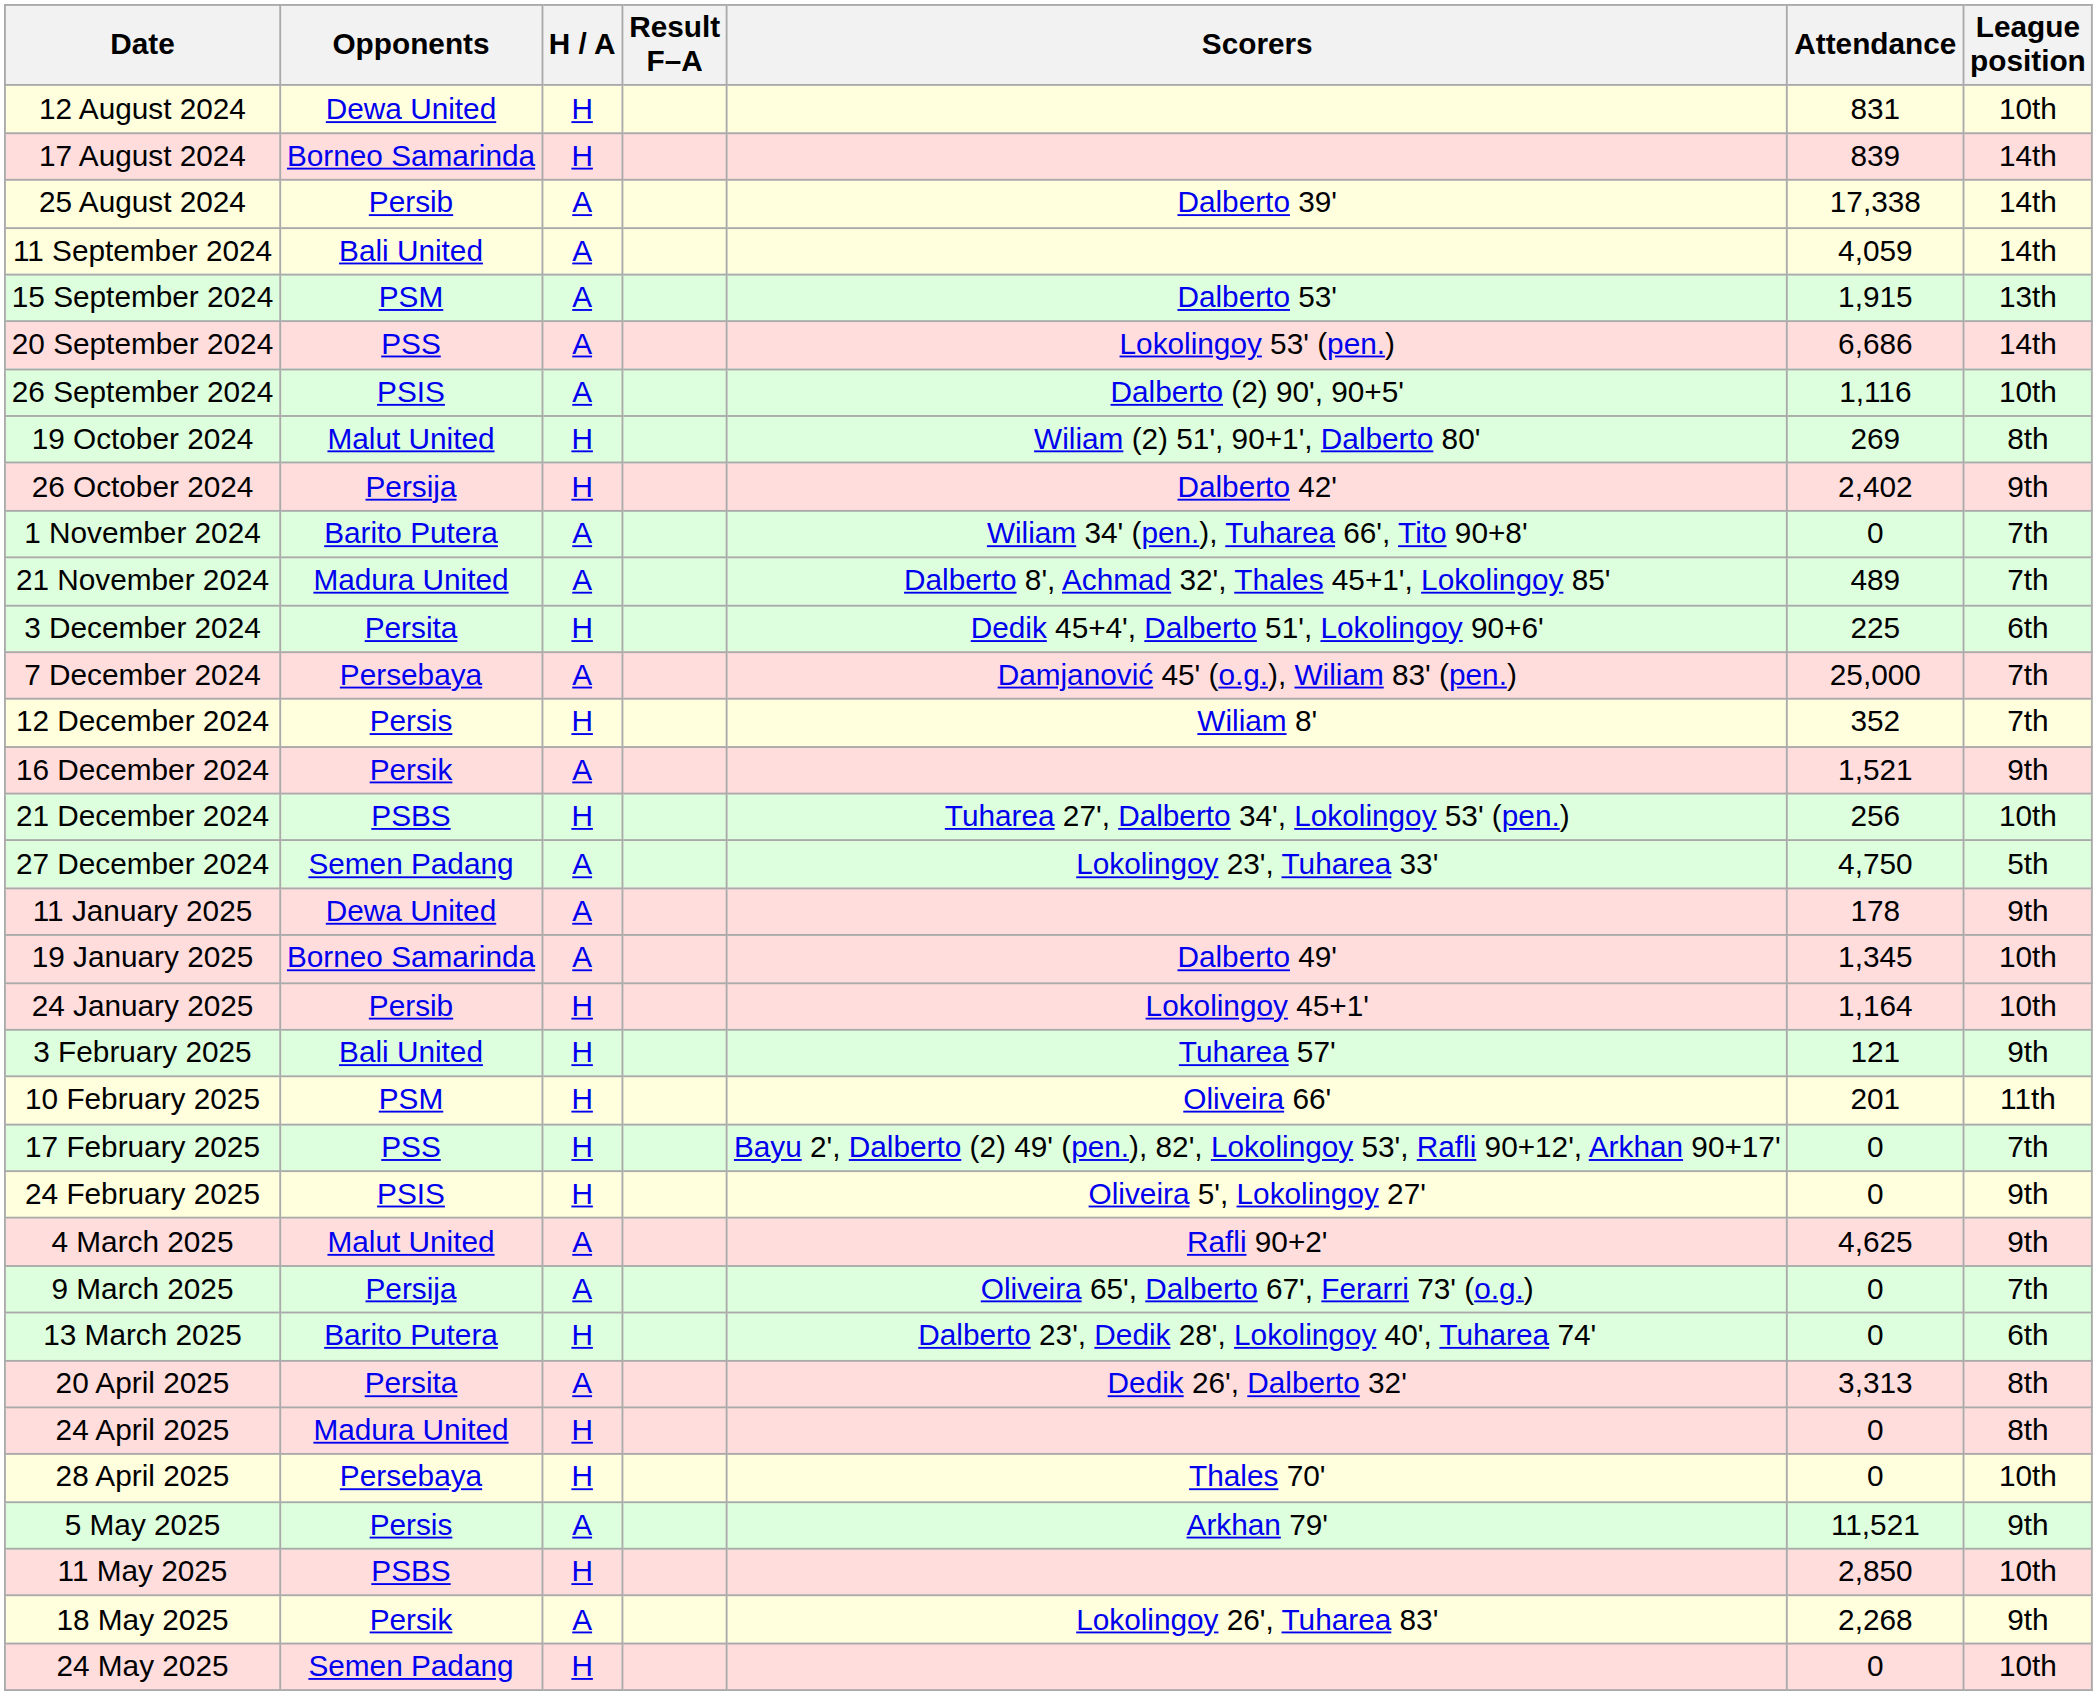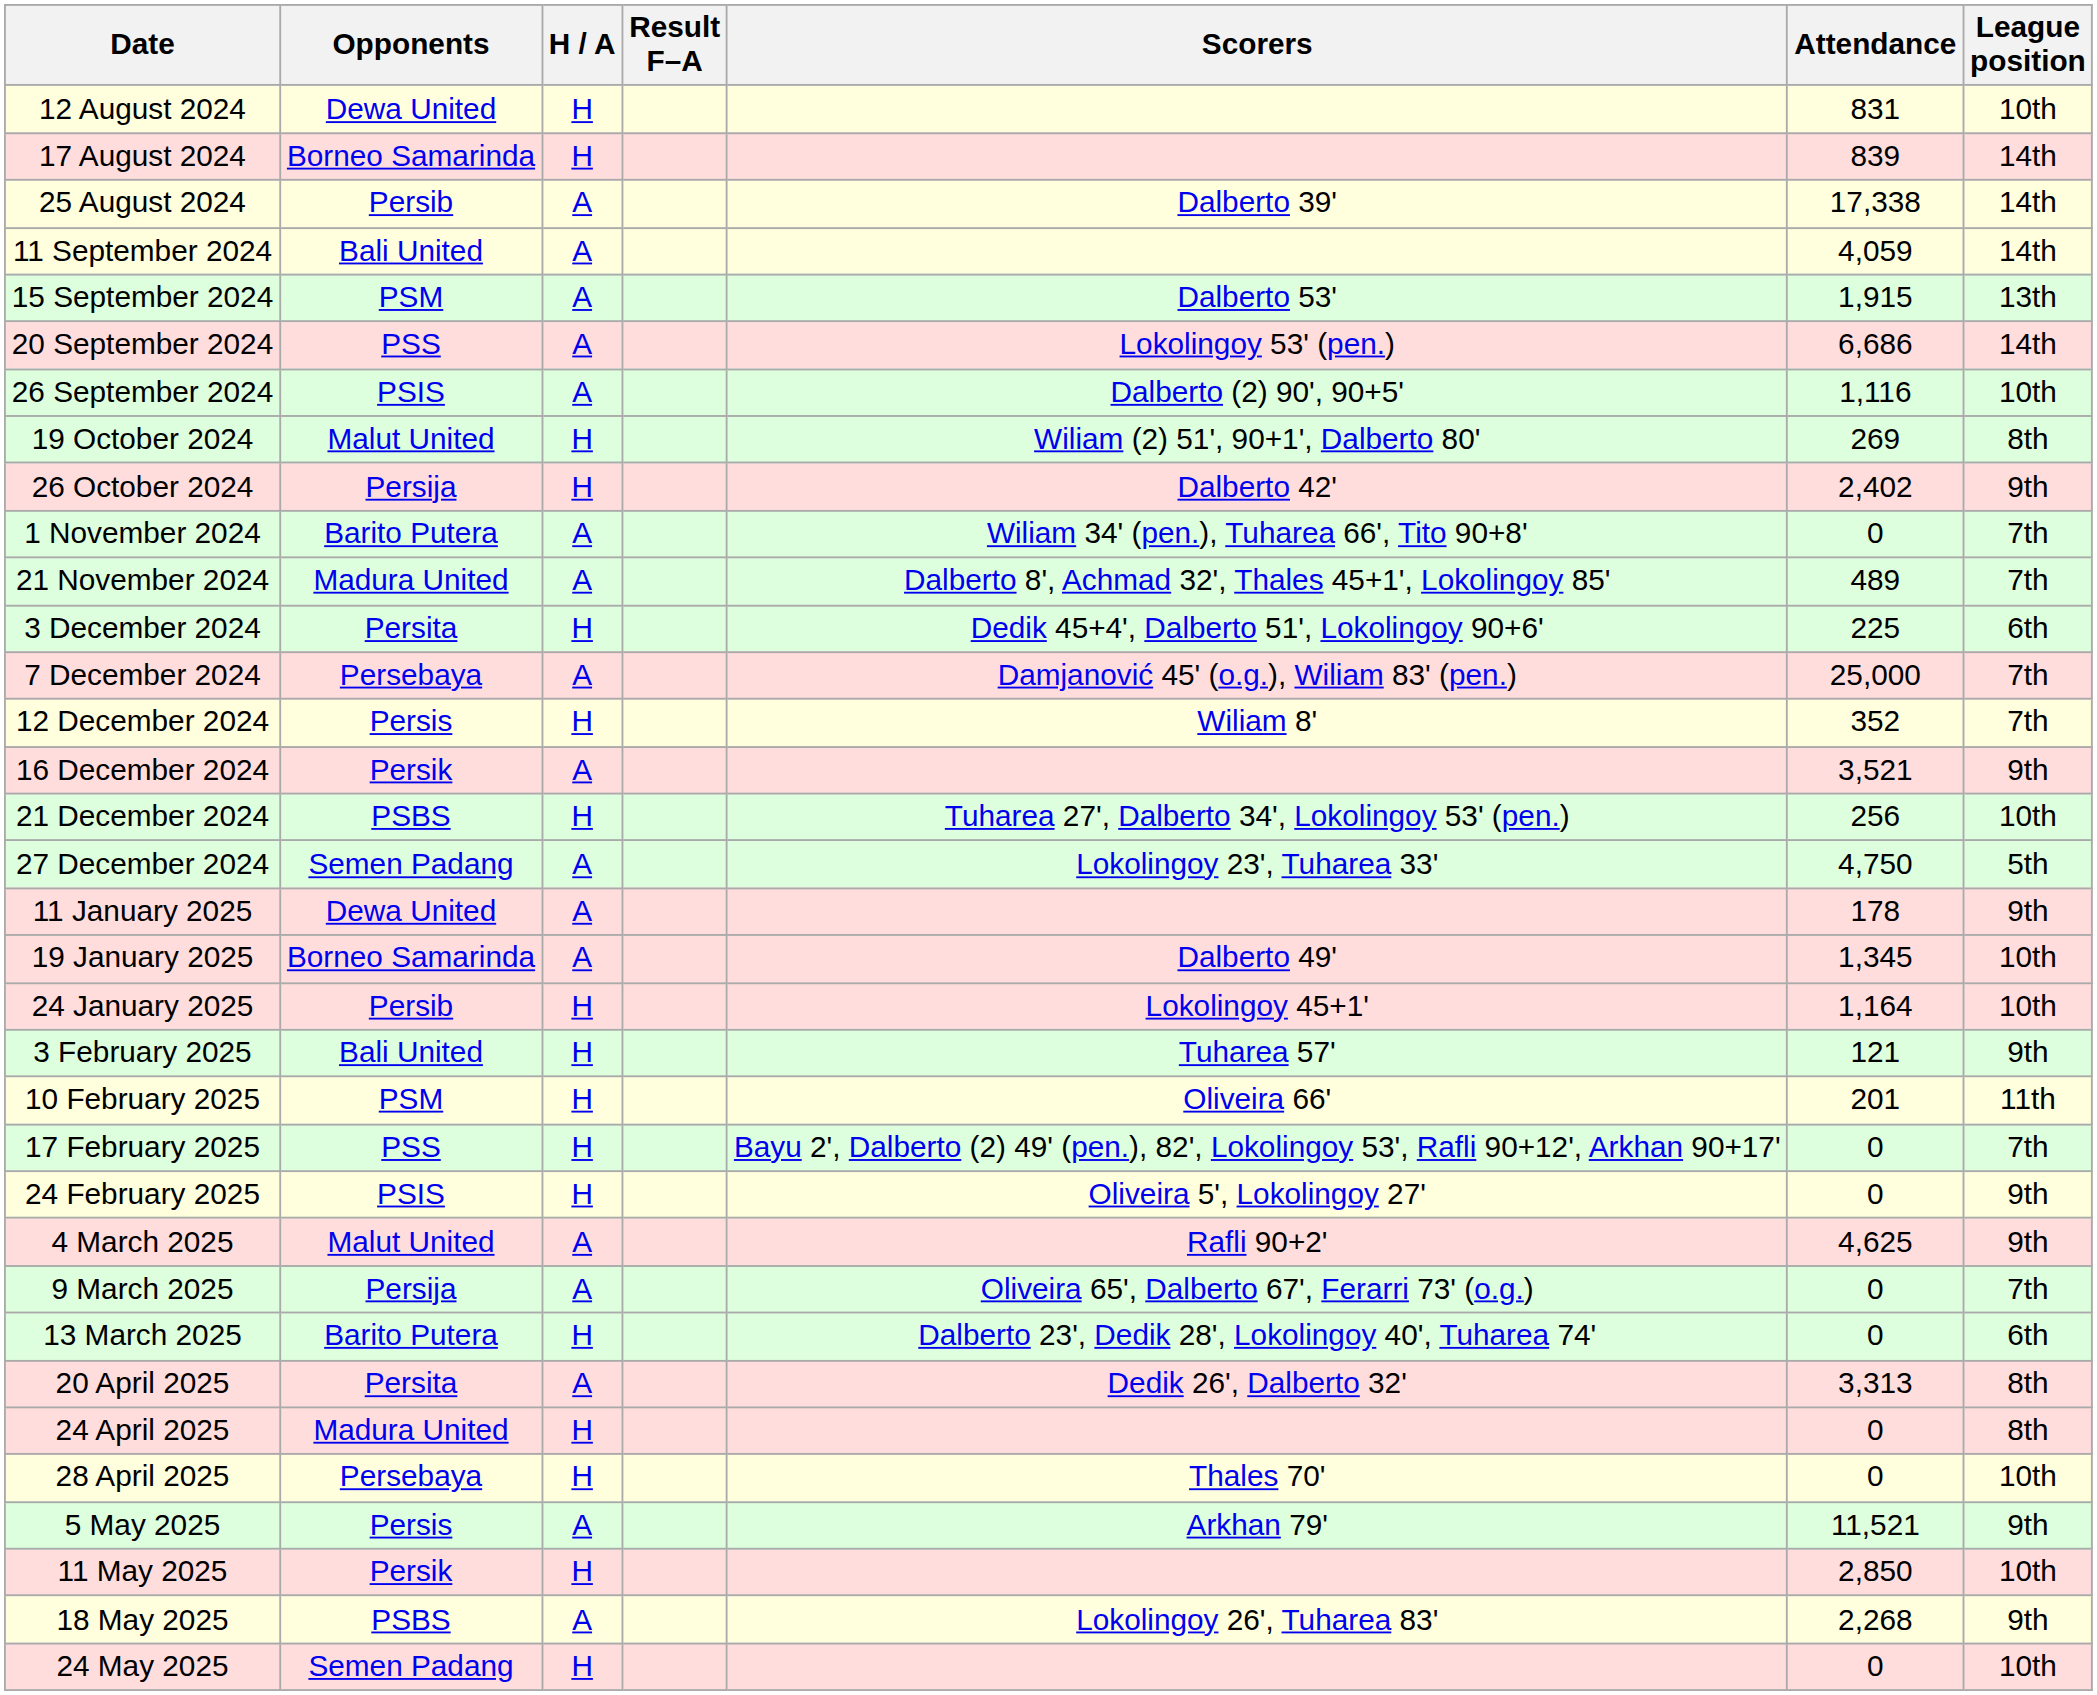(1875, 769) 1,521 -> (1875, 769) 3,521
(411, 1571) PSBS -> (411, 1571) Persik
(411, 1619) Persik -> (411, 1619) PSBS
